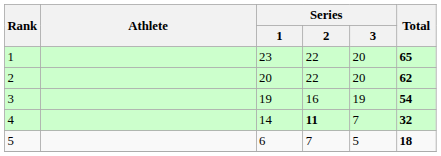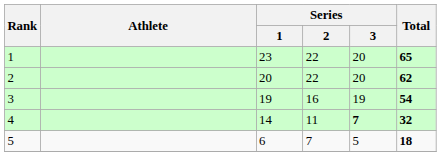(312, 120) bold -> (312, 120) normal
(356, 120) normal -> (356, 120) bold
